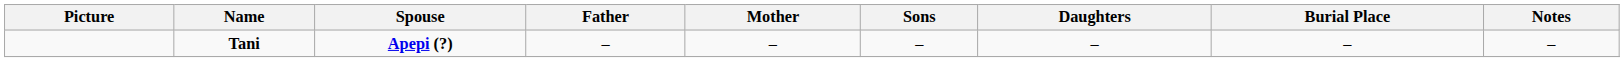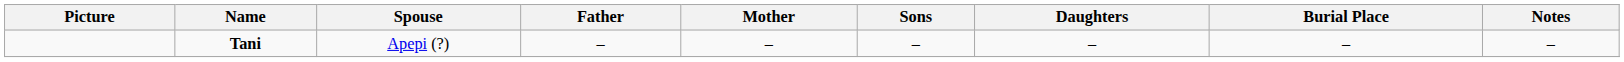(420, 43) bold -> (418, 43) normal
